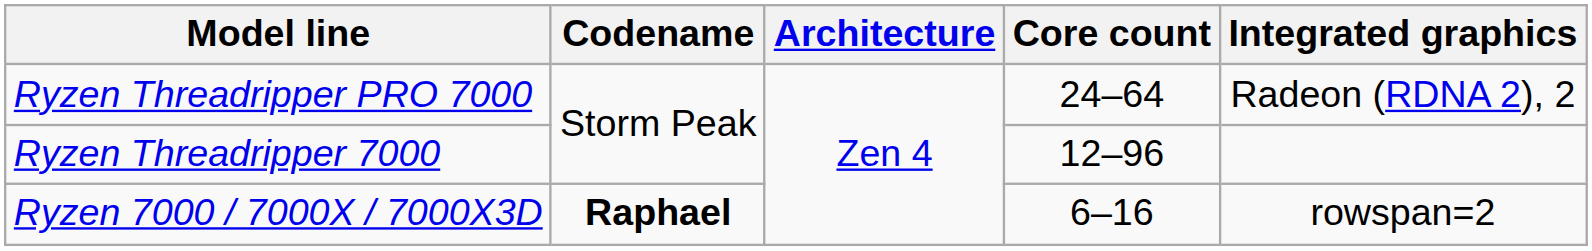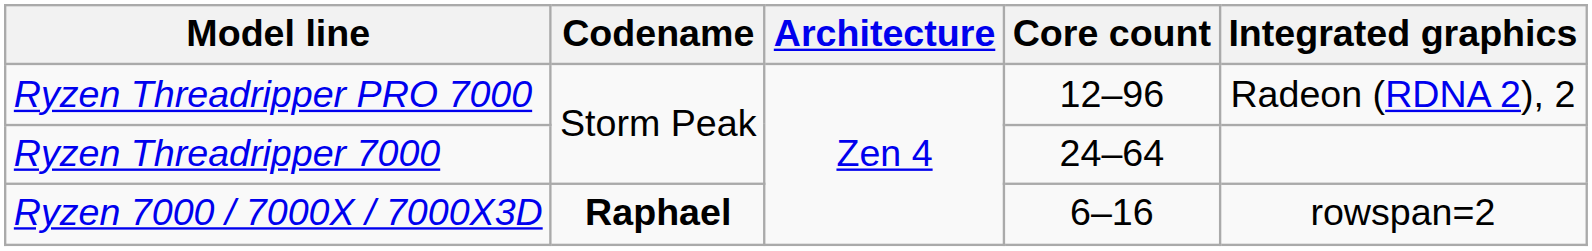(1112, 93) 24–64 -> (1112, 93) 12–96
(1112, 153) 12–96 -> (1112, 153) 24–64
